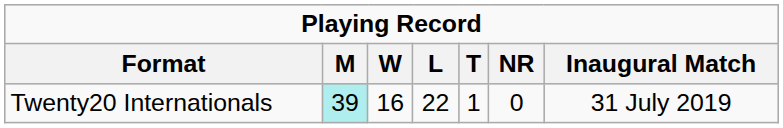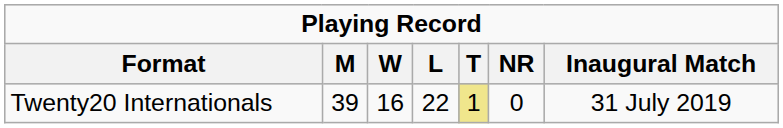(345, 102) paleturquoise background -> (345, 102) no background
(474, 102) no background -> (474, 102) khaki background
